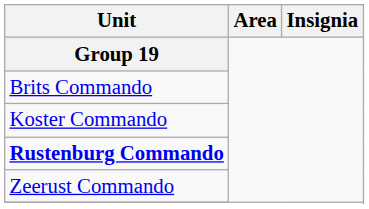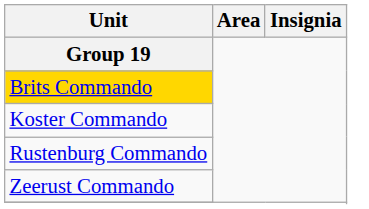(81, 86) no background -> (81, 86) gold background
(117, 152) bold -> (108, 152) normal
